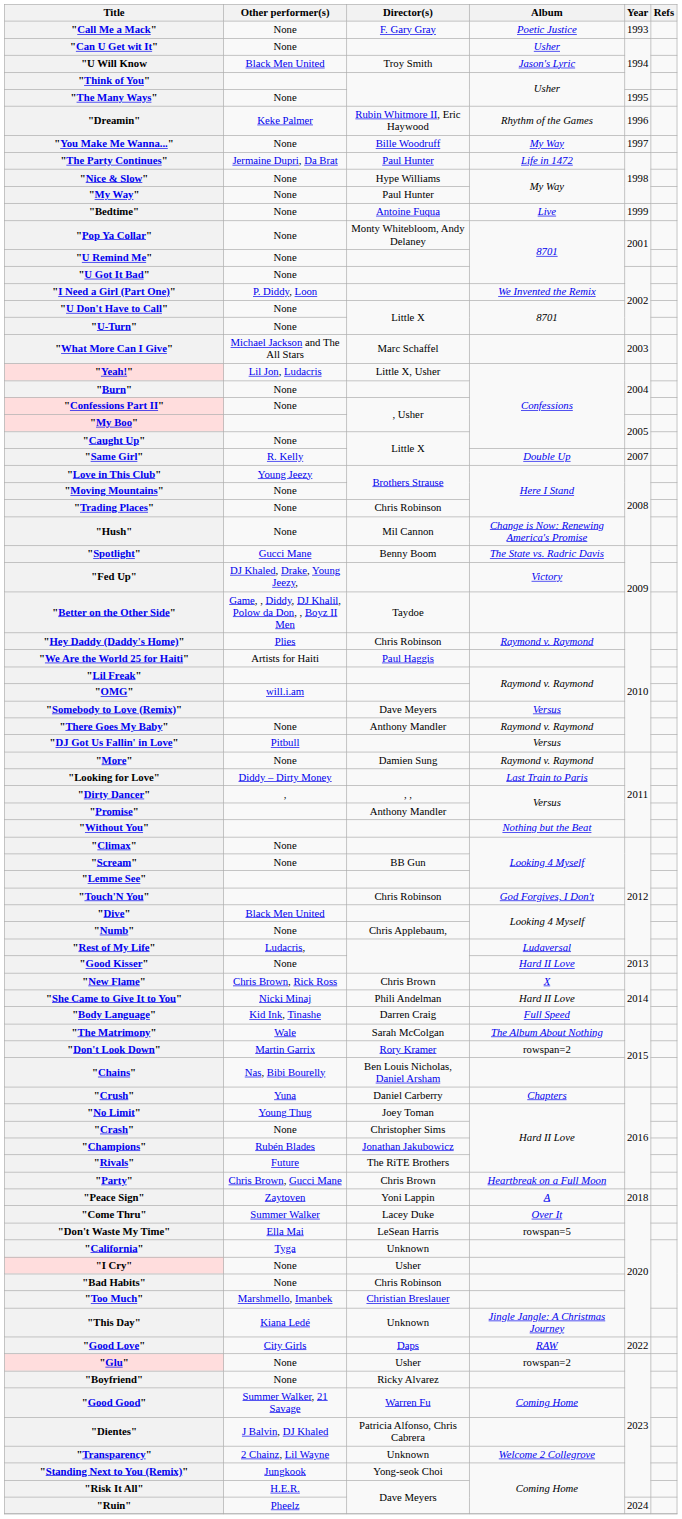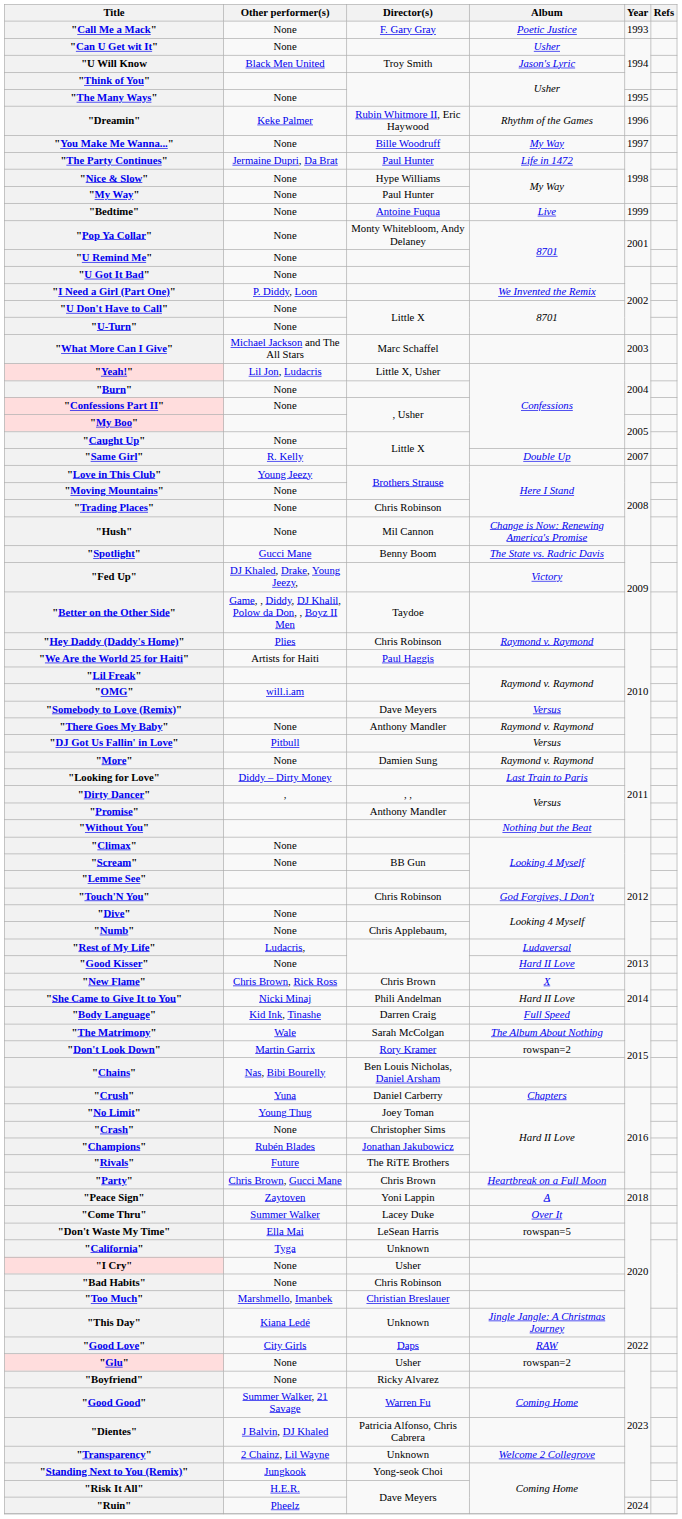(285, 913) Black Men United -> (285, 913) None
